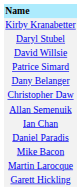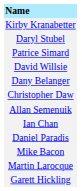(41, 53) David Willsie -> (41, 53) Patrice Simard
(41, 67) Patrice Simard -> (41, 67) David Willsie
